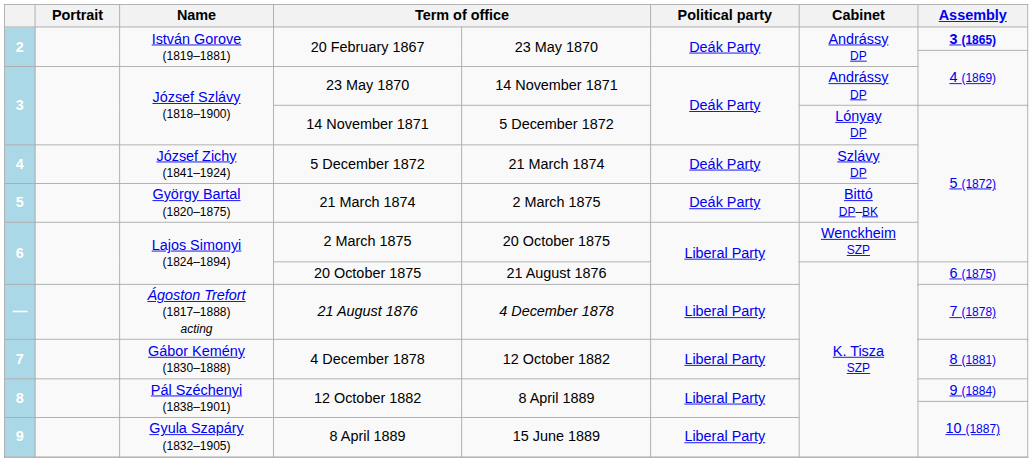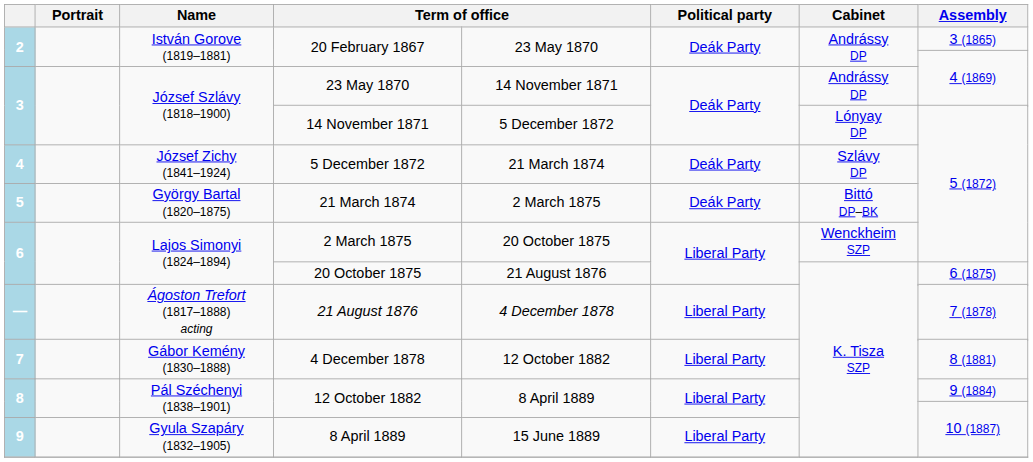(973, 38) bold -> (973, 38) normal
